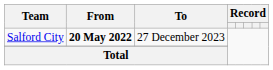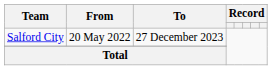(100, 37) bold -> (100, 37) normal
